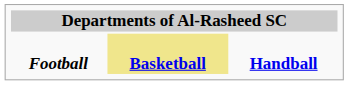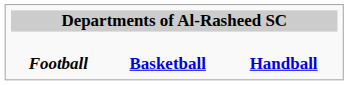(168, 63) khaki background -> (168, 63) no background
